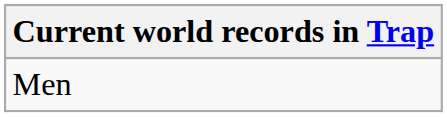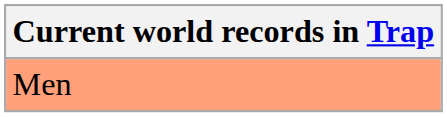(42, 84) no background -> (42, 84) lightsalmon background
